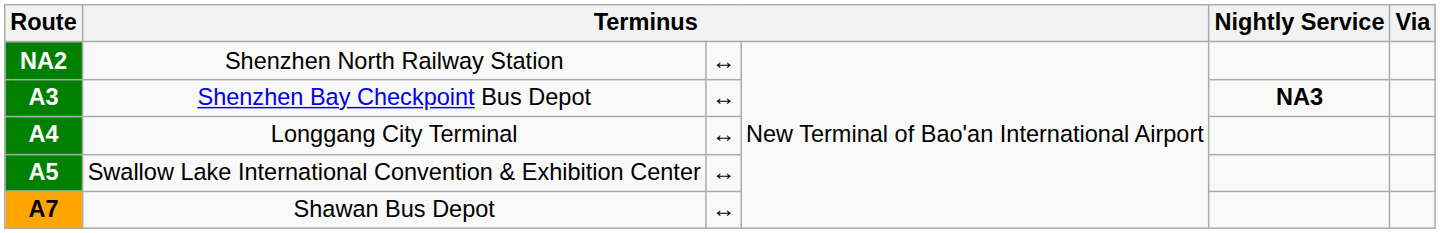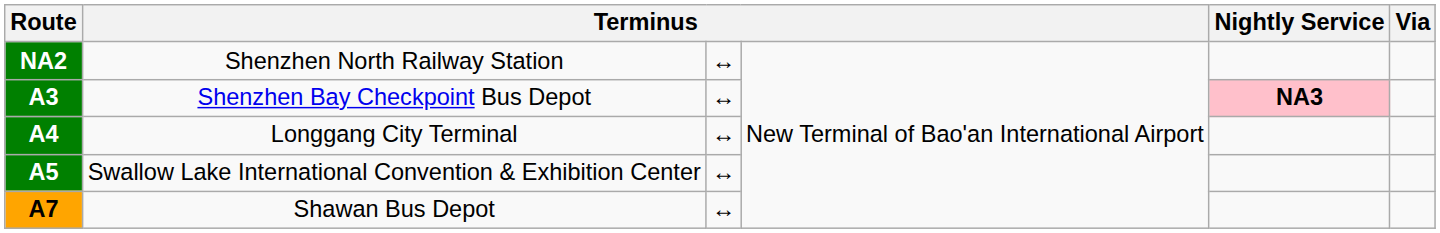(1300, 97) no background -> (1300, 97) pink background
